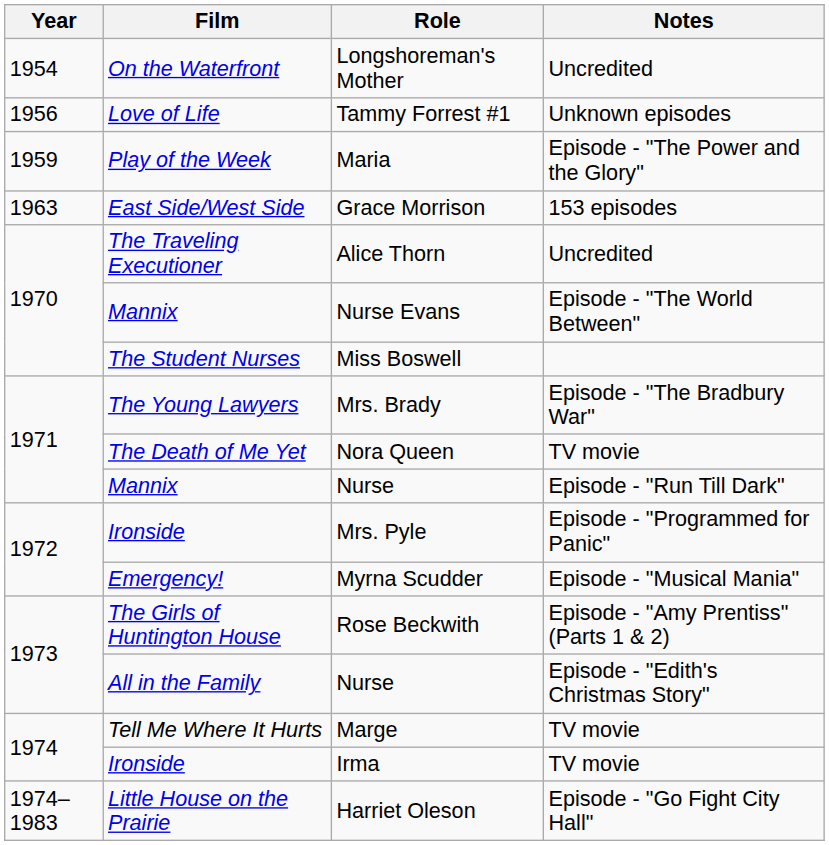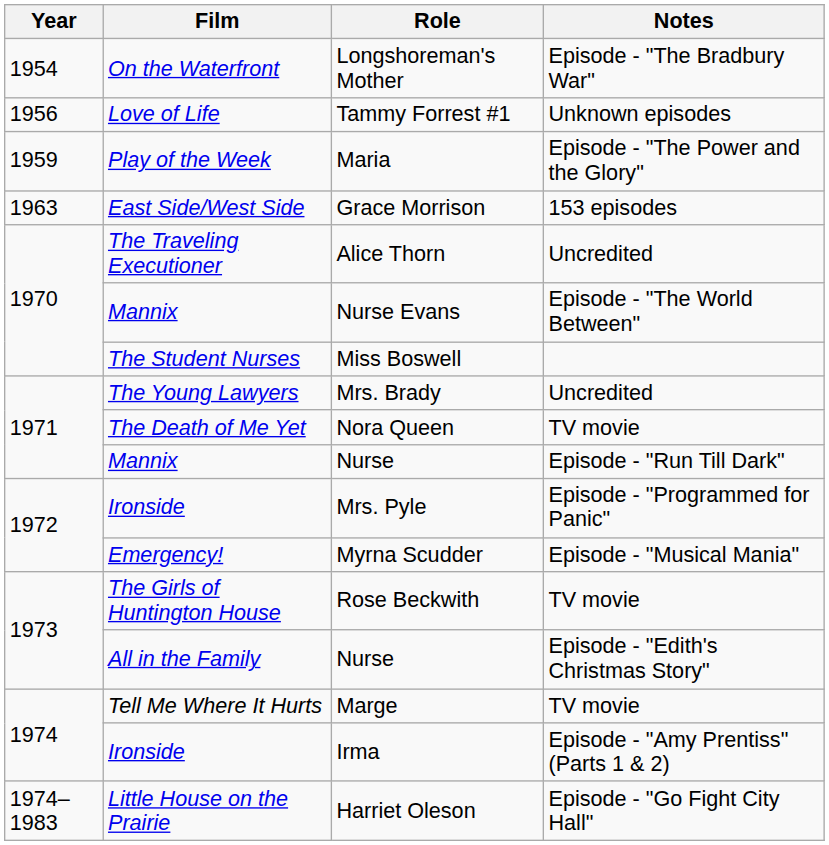(601, 68) Uncredited -> (666, 68) Episode - "The Bradbury War"
(666, 405) Episode - "The Bradbury War" -> (601, 392) Uncredited
(668, 624) Episode - "Amy Prentiss" (Parts 1 & 2) -> (594, 600) TV movie
(594, 764) TV movie -> (668, 751) Episode - "Amy Prentiss" (Parts 1 & 2)
